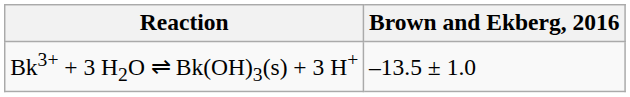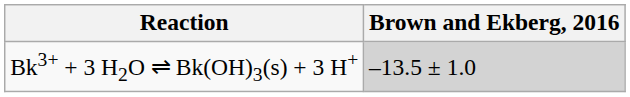(423, 66) no background -> (423, 66) lightgrey background
